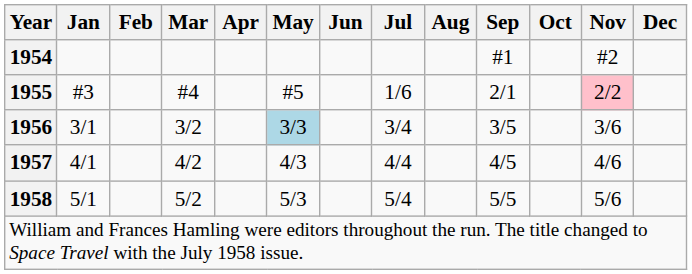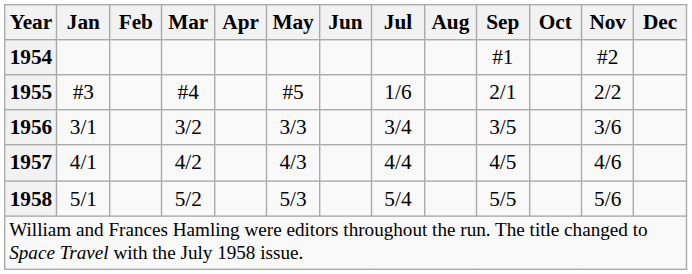(608, 92) pink background -> (608, 92) no background
(293, 127) lightblue background -> (293, 127) no background
